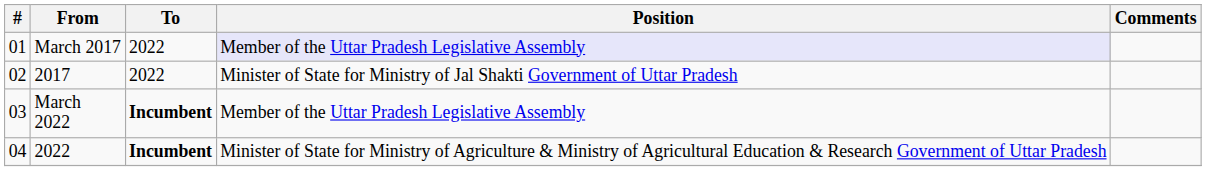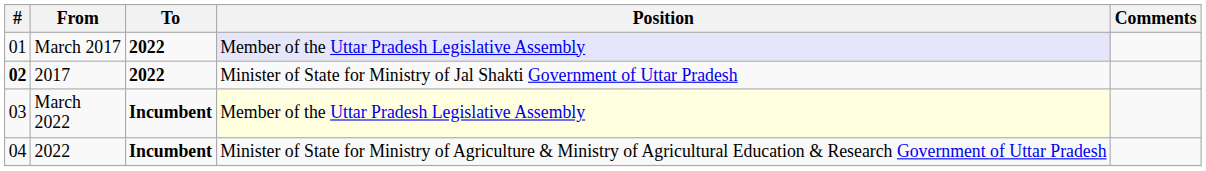(147, 46) normal -> (147, 46) bold
(18, 74) normal -> (18, 74) bold
(147, 74) normal -> (147, 74) bold
(403, 113) no background -> (403, 113) lightyellow background
